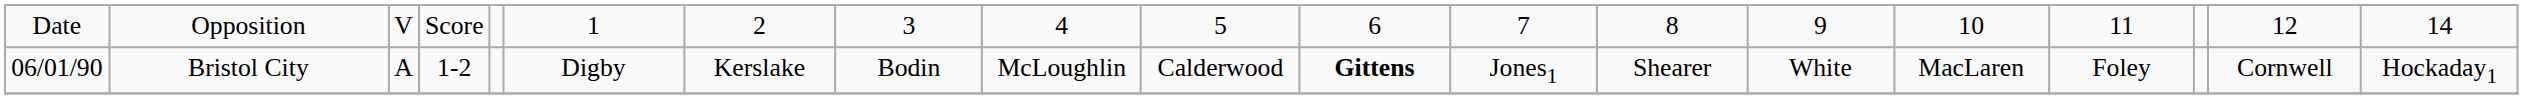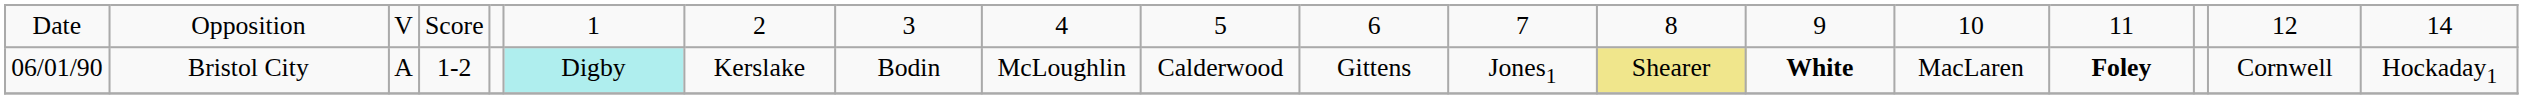(593, 69) no background -> (593, 69) paleturquoise background
(1375, 69) bold -> (1374, 69) normal
(1672, 69) no background -> (1671, 69) khaki background
(1820, 69) normal -> (1820, 69) bold
(2122, 69) normal -> (2121, 69) bold
